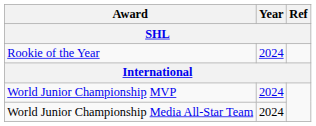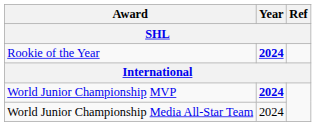(271, 53) normal -> (271, 53) bold
(271, 92) normal -> (271, 92) bold
